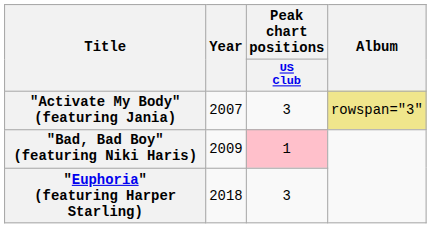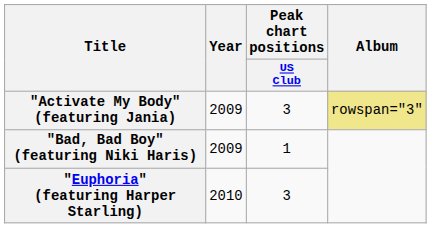(226, 110) 2007 -> (226, 110) 2009
(287, 149) pink background -> (287, 149) no background
(226, 196) 2018 -> (226, 196) 2010
